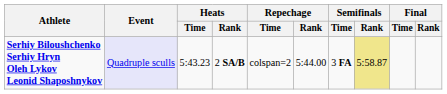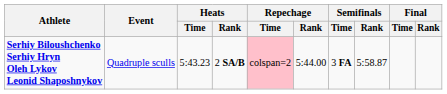(141, 63) lavender background -> (141, 63) no background
(270, 63) no background -> (270, 63) pink background
(372, 63) khaki background -> (372, 63) no background
